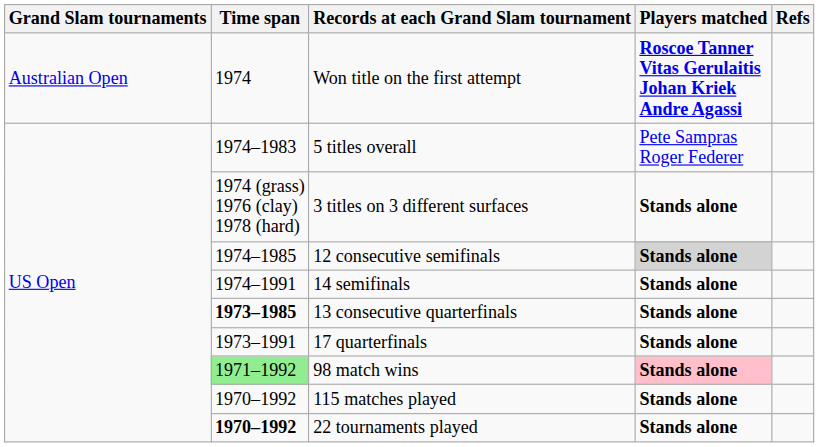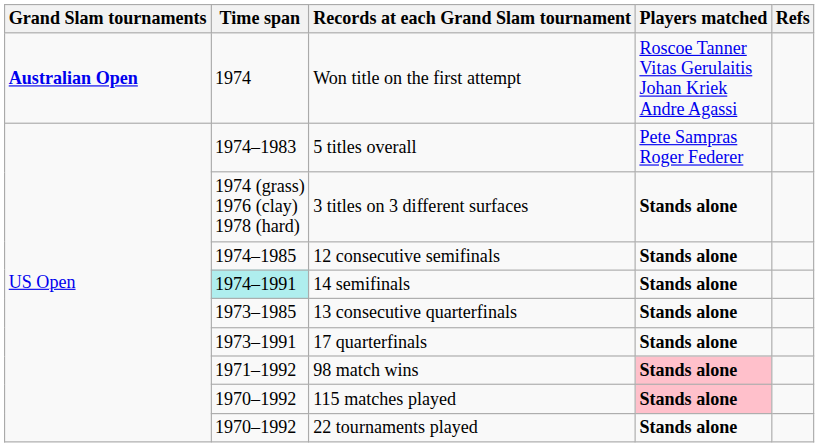(68, 78) normal -> (73, 78) bold
(700, 78) bold -> (696, 78) normal
(688, 255) lightgrey background -> (688, 255) no background
(256, 284) no background -> (256, 284) paleturquoise background
(256, 312) bold -> (256, 312) normal
(256, 370) lightgreen background -> (256, 370) no background
(688, 398) no background -> (688, 398) pink background
(256, 427) bold -> (256, 427) normal
